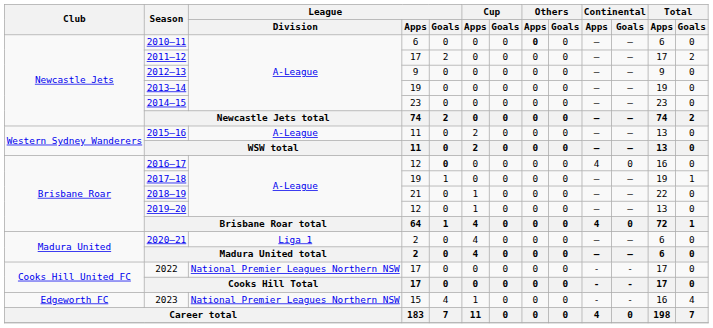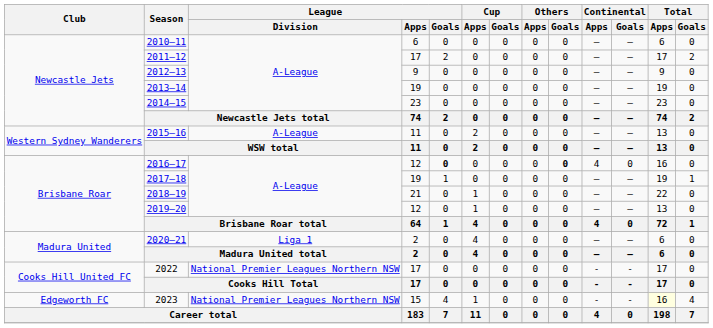(535, 43) bold -> (535, 43) normal
(565, 164) normal -> (565, 164) bold
(662, 300) no background -> (662, 300) lightyellow background
